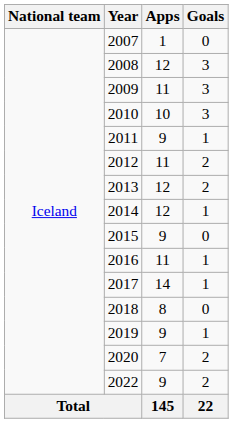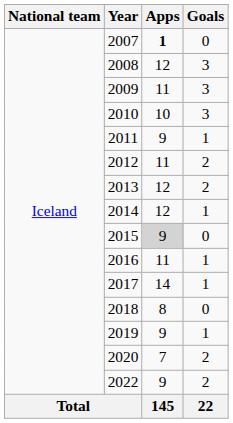(163, 41) normal -> (163, 41) bold
(163, 235) no background -> (163, 235) lightgrey background
